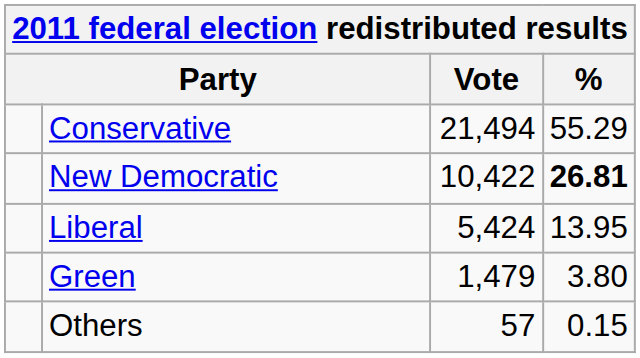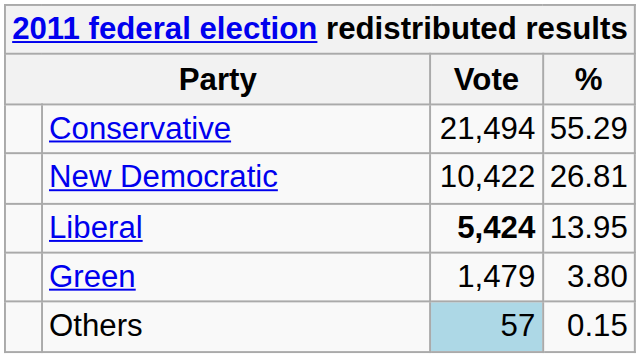(589, 177) bold -> (589, 177) normal
(496, 227) normal -> (496, 227) bold
(518, 326) no background -> (518, 326) lightblue background
